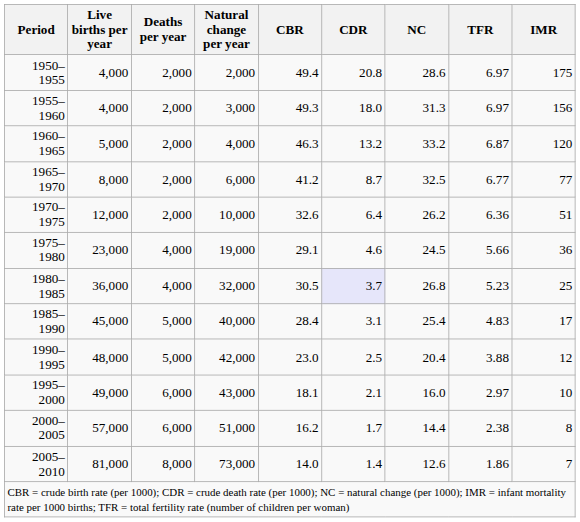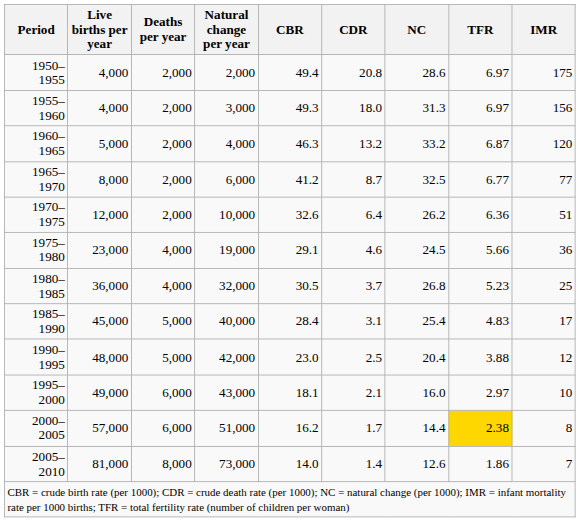(374, 286) lavender background -> (374, 286) no background
(497, 428) no background -> (497, 428) gold background
